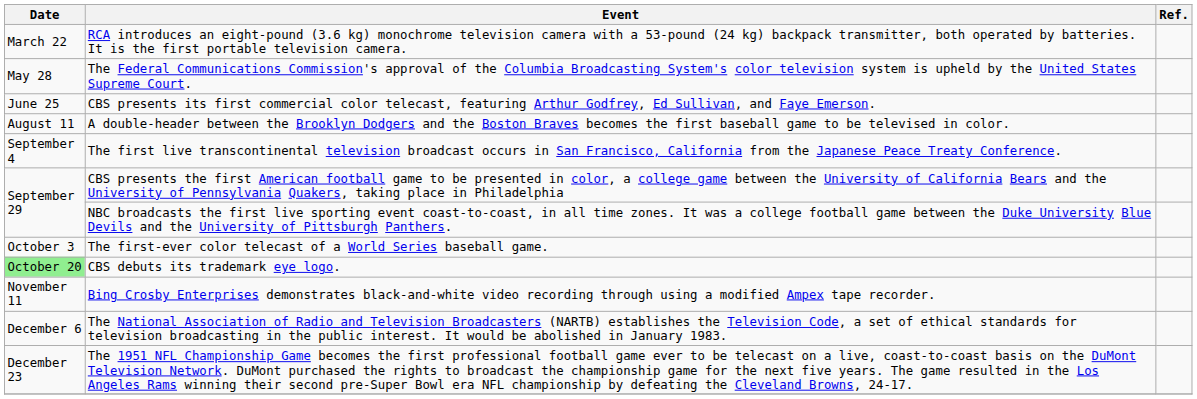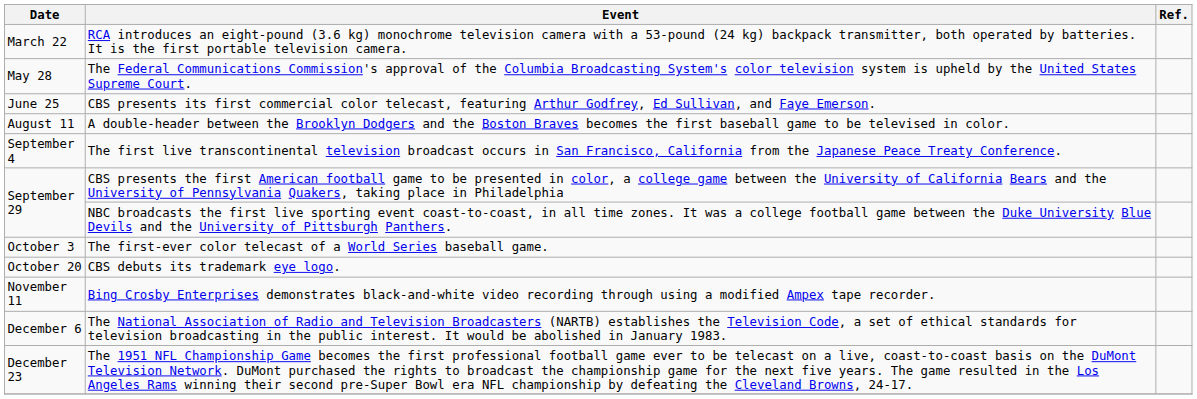(45, 267) lightgreen background -> (45, 267) no background
